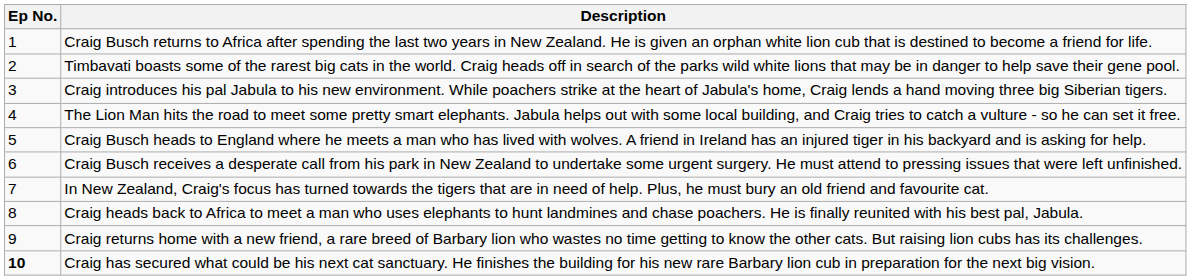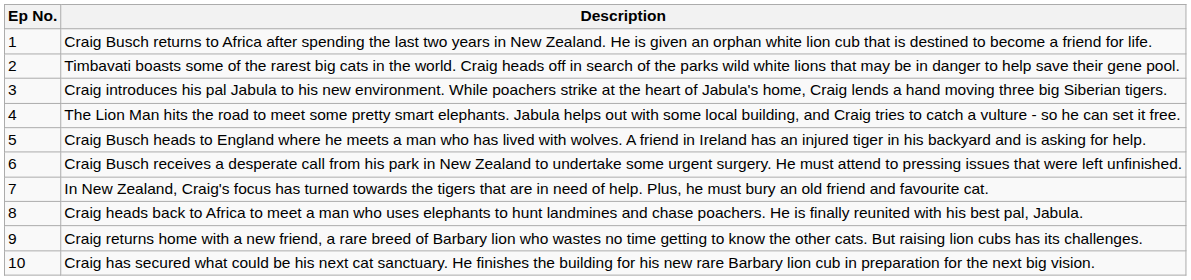(17, 262) bold -> (17, 262) normal
